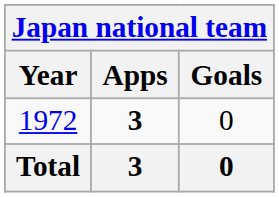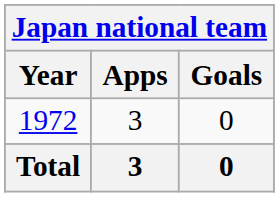(135, 120) bold -> (135, 120) normal
